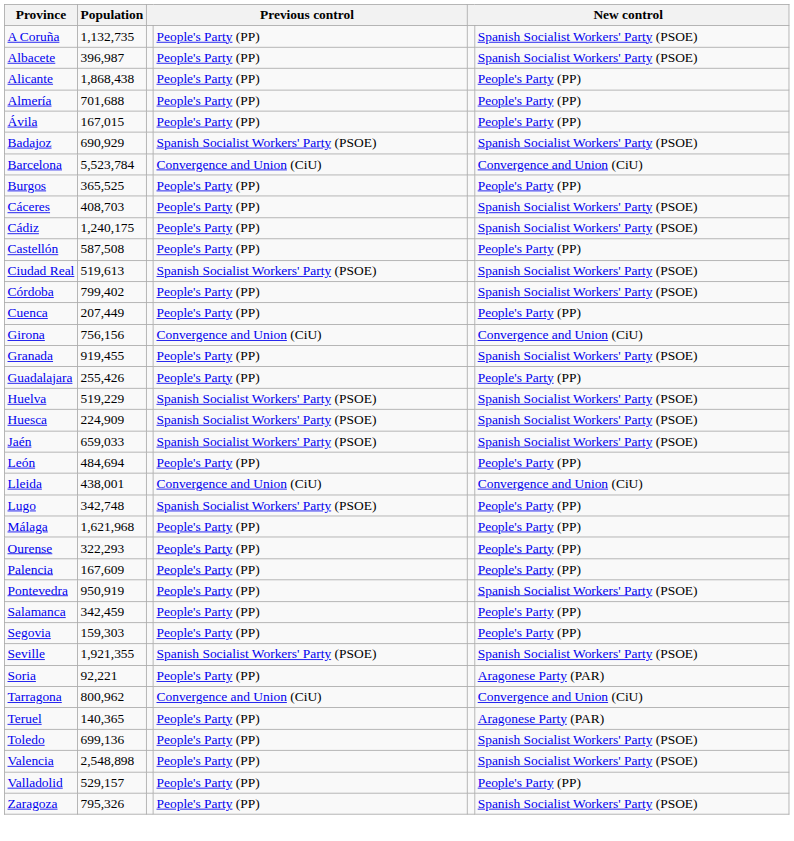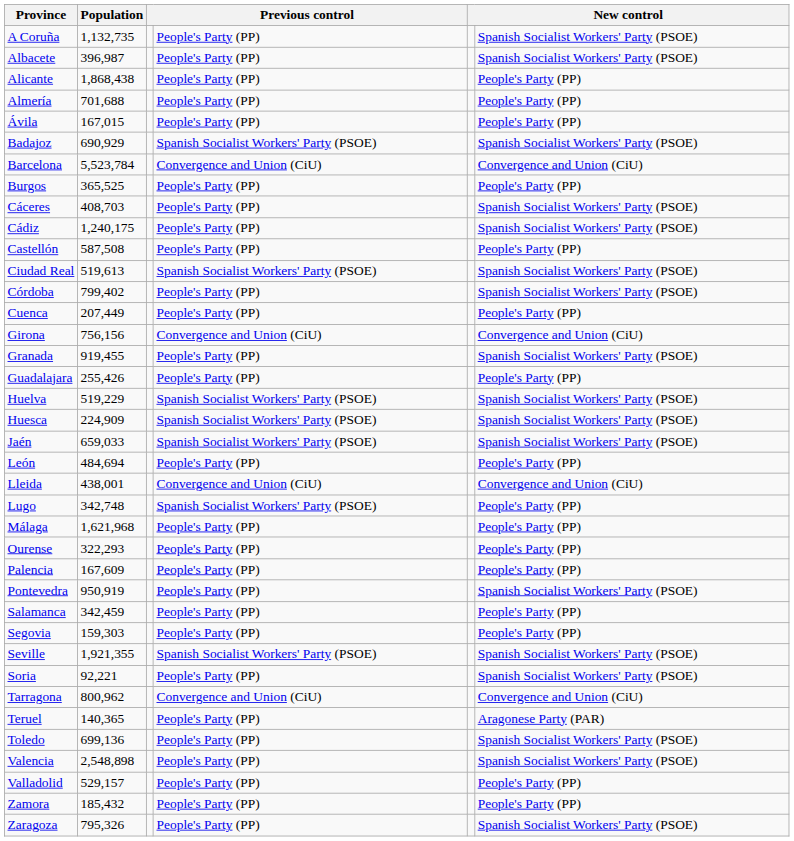(541, 675) Aragonese Party (PAR) -> (588, 675) Spanish Socialist Workers' Party (PSOE)
+ row: (28, 803)
